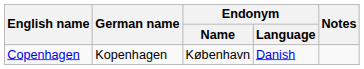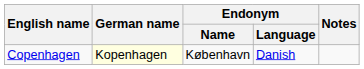(131, 54) no background -> (131, 54) lightyellow background
